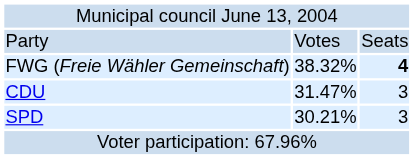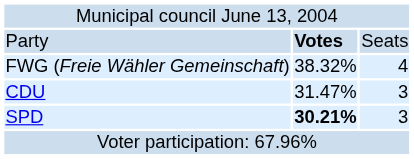(317, 41) normal -> (319, 41) bold
(403, 66) bold -> (403, 66) normal
(325, 117) normal -> (325, 117) bold
